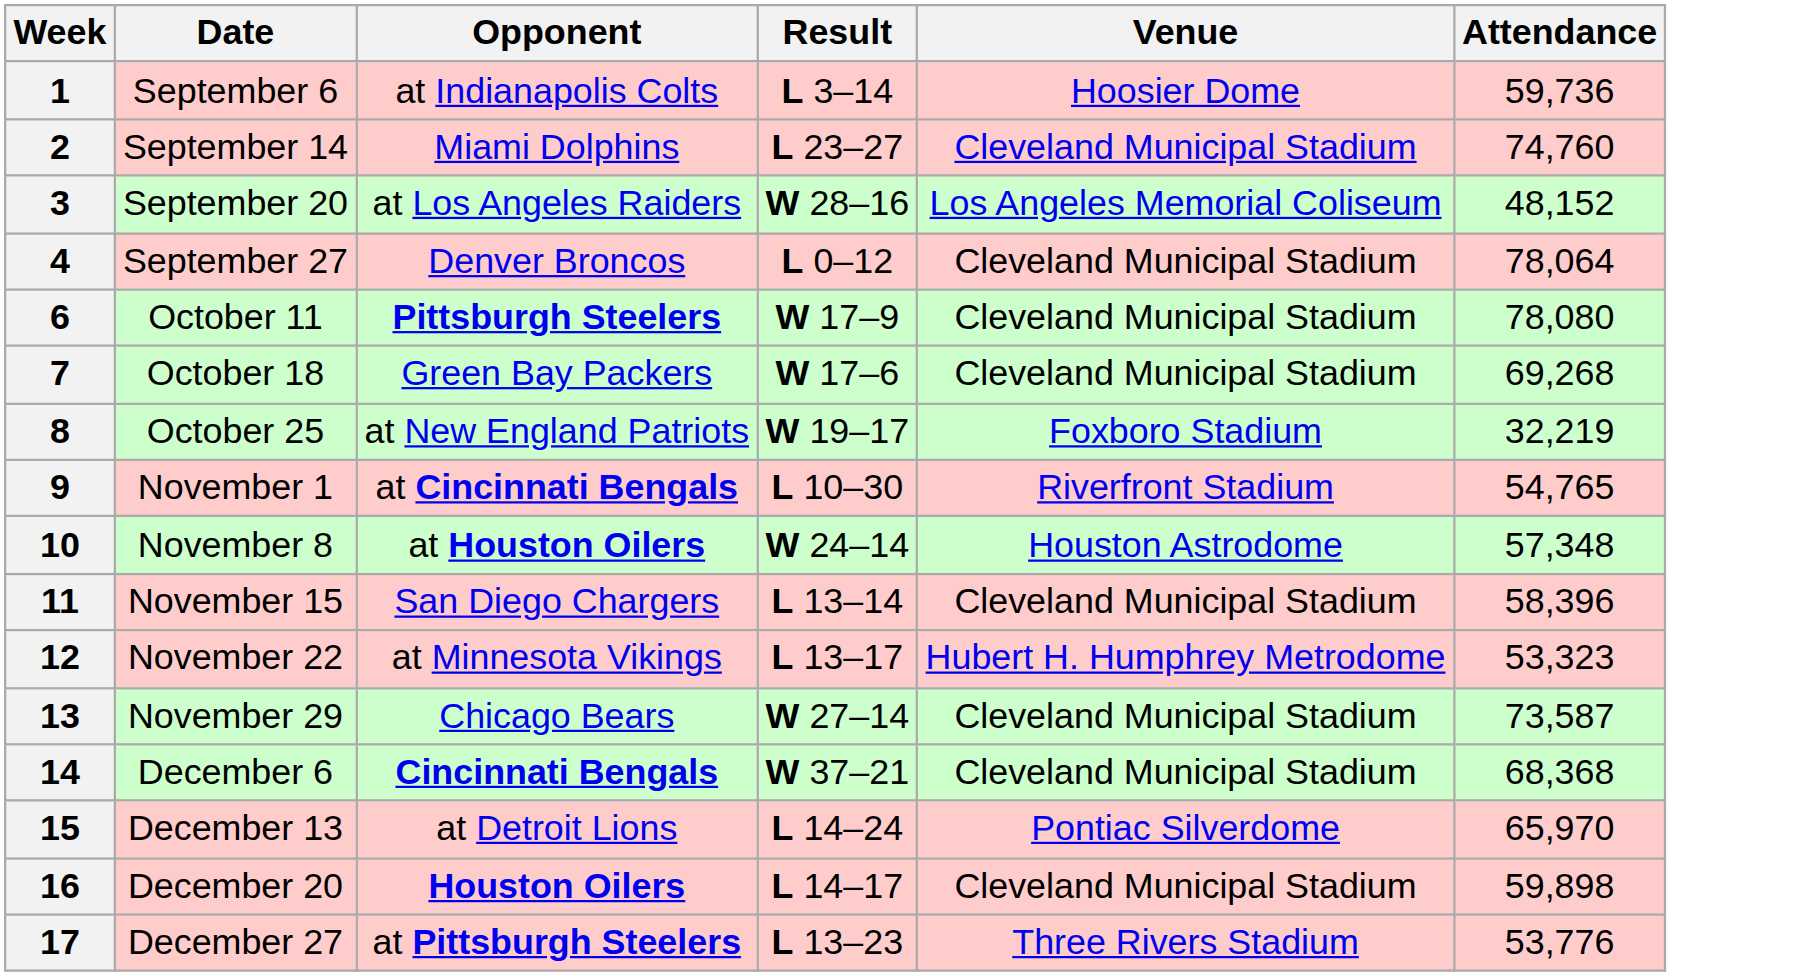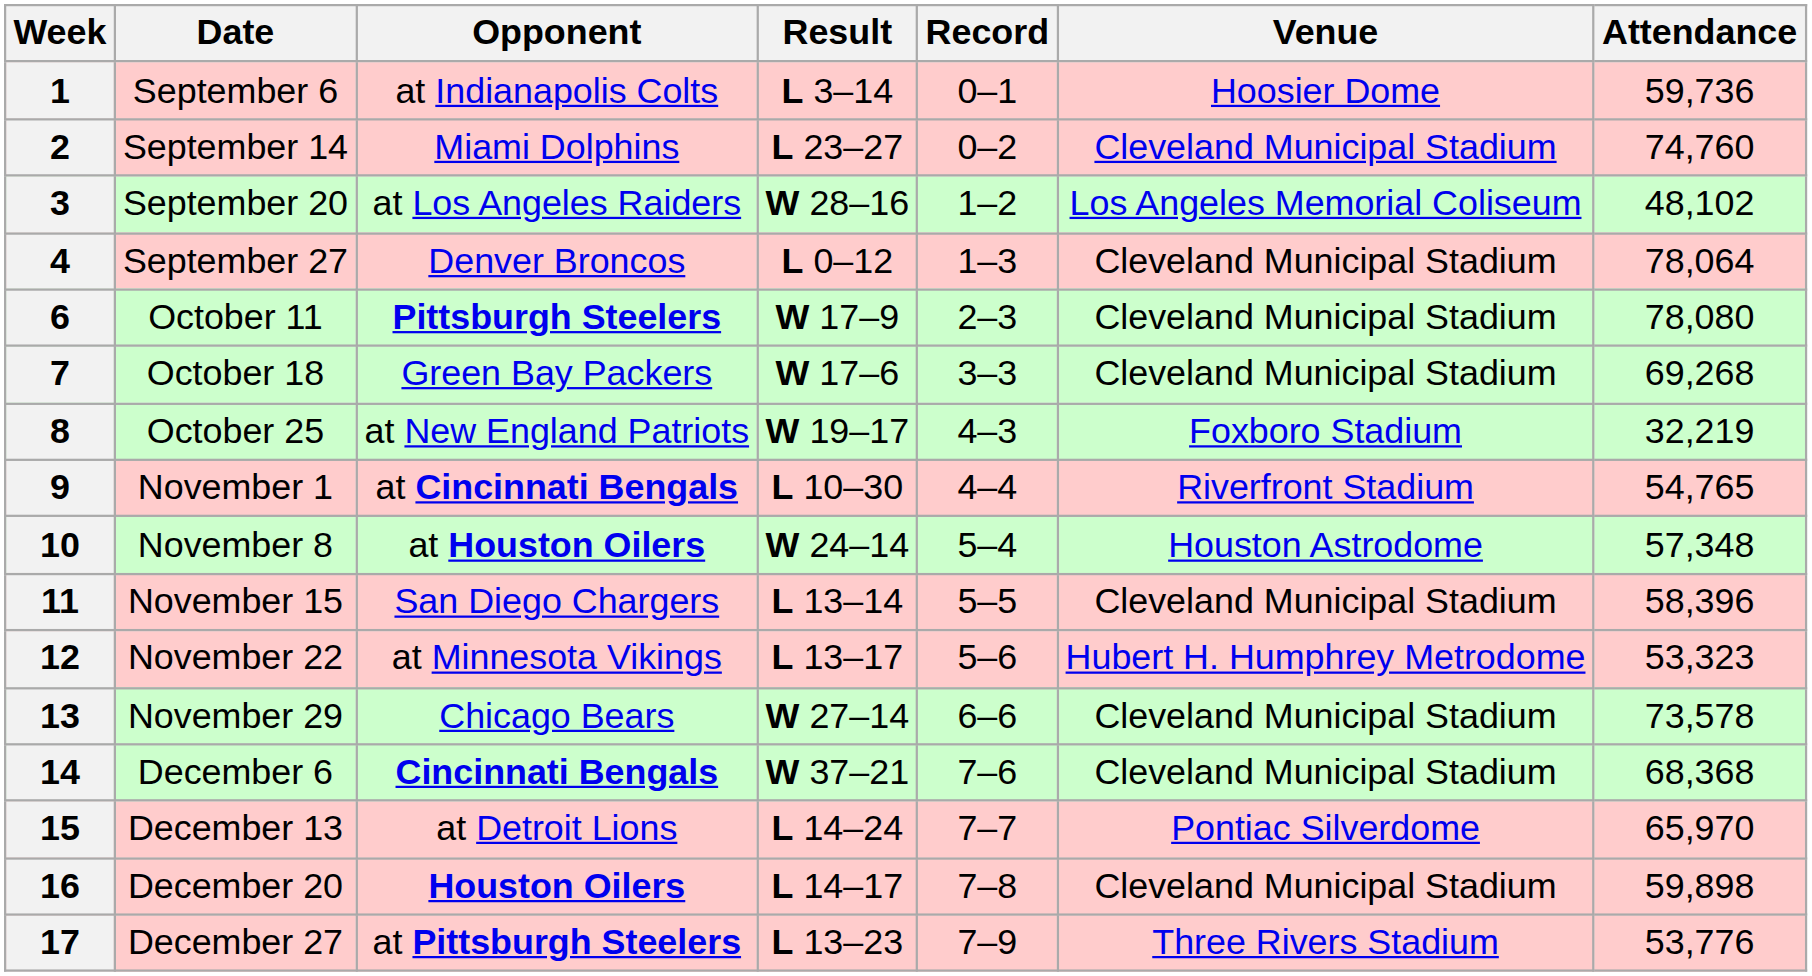+ column: (987, 32)
(1560, 203) 48,152 -> (1700, 203) 48,102
(1560, 714) 73,587 -> (1700, 714) 73,578
